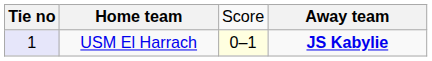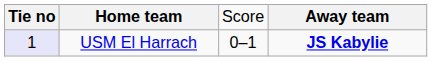(243, 42) lightyellow background -> (243, 42) no background
